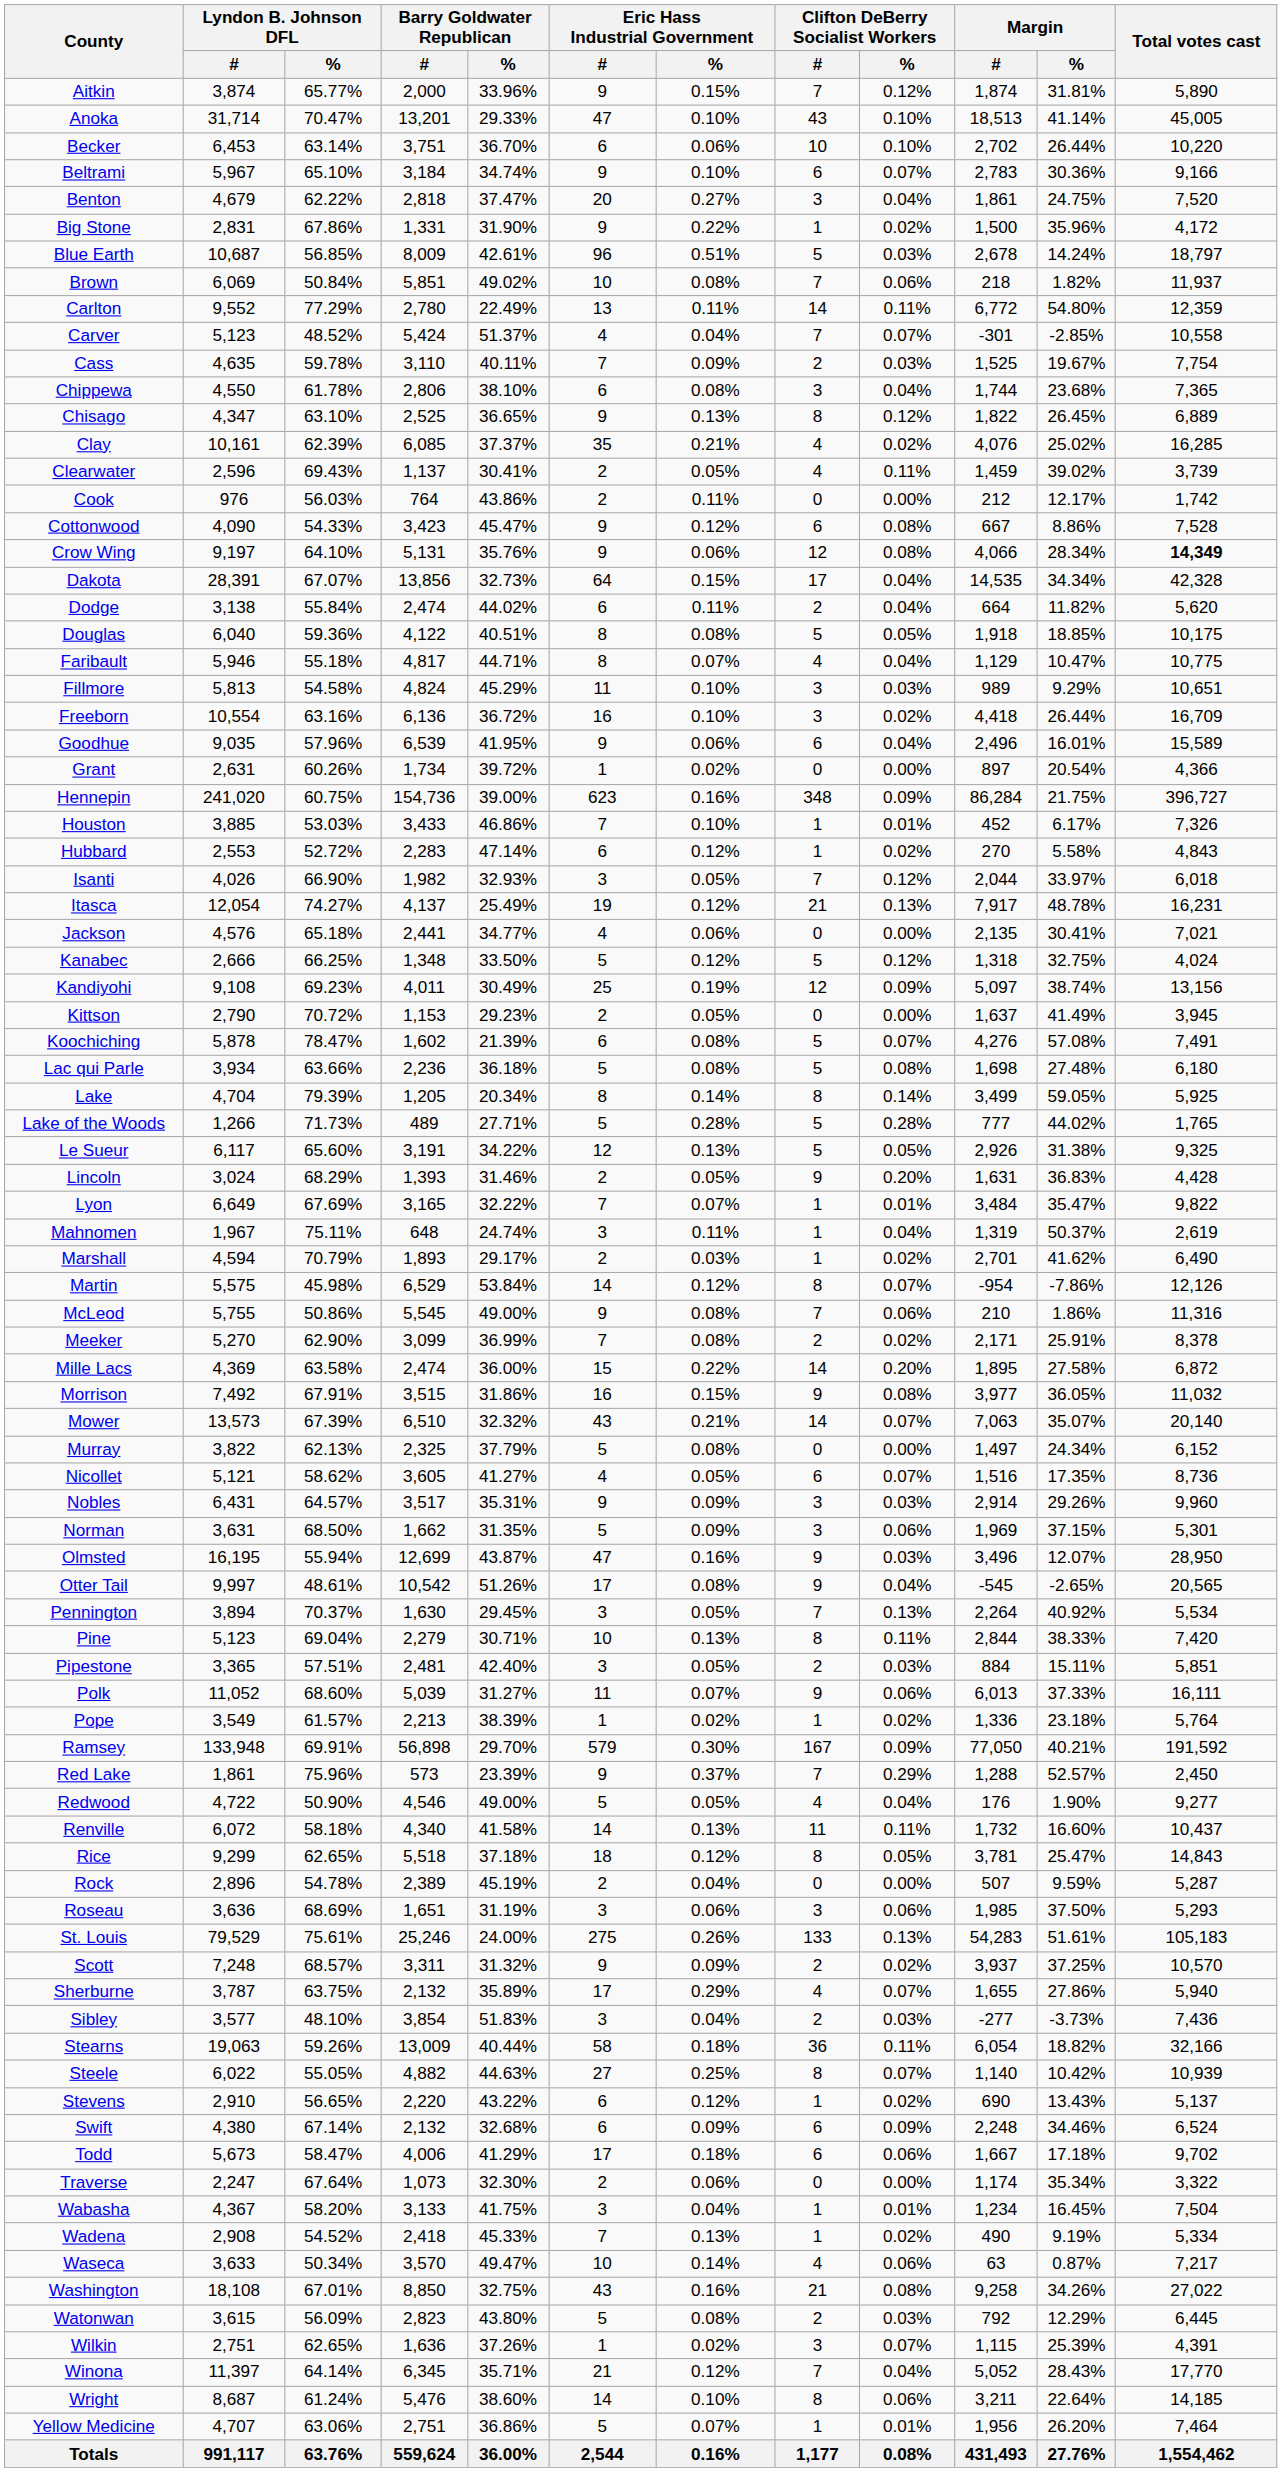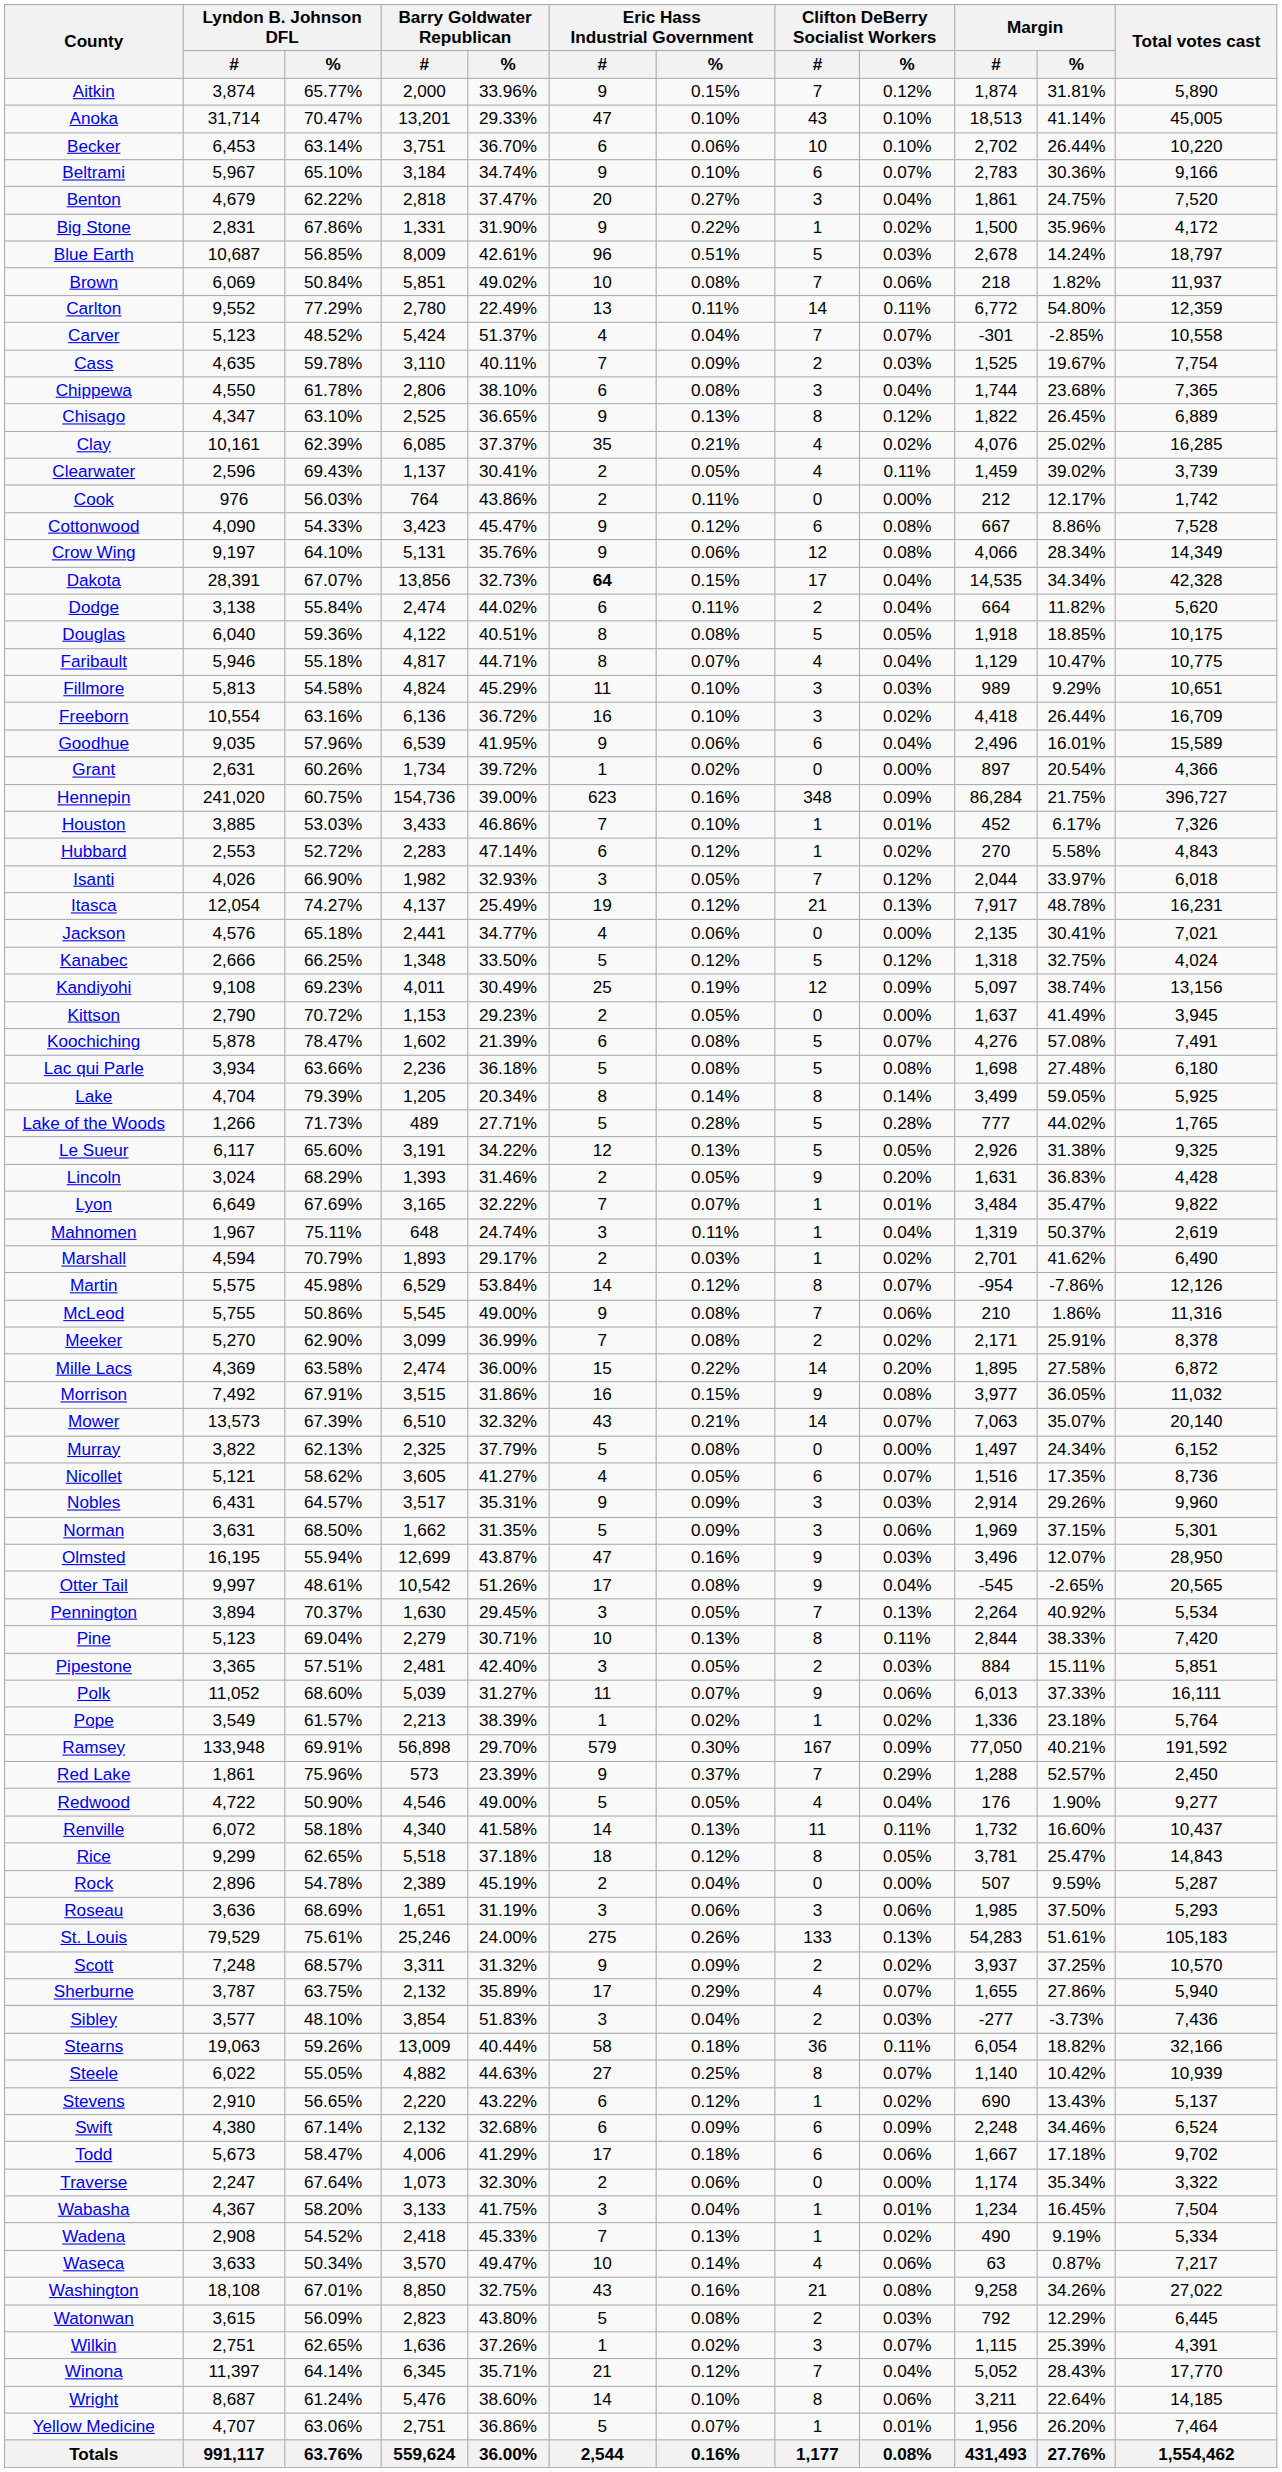(1196, 553) bold -> (1196, 553) normal
(602, 580) normal -> (602, 580) bold
